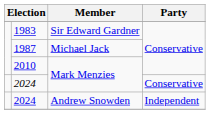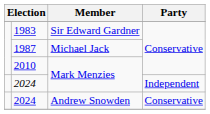(174, 83) Conservative -> (172, 83) Independent
(172, 100) Independent -> (174, 100) Conservative
